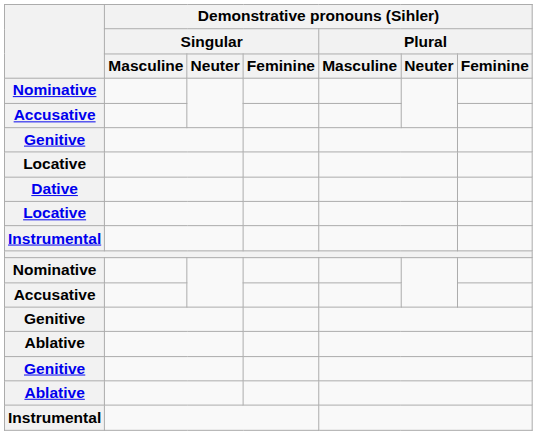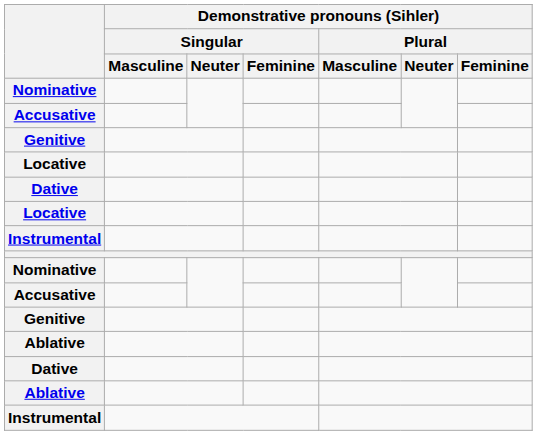(55, 368) Genitive -> (55, 368) Dative
